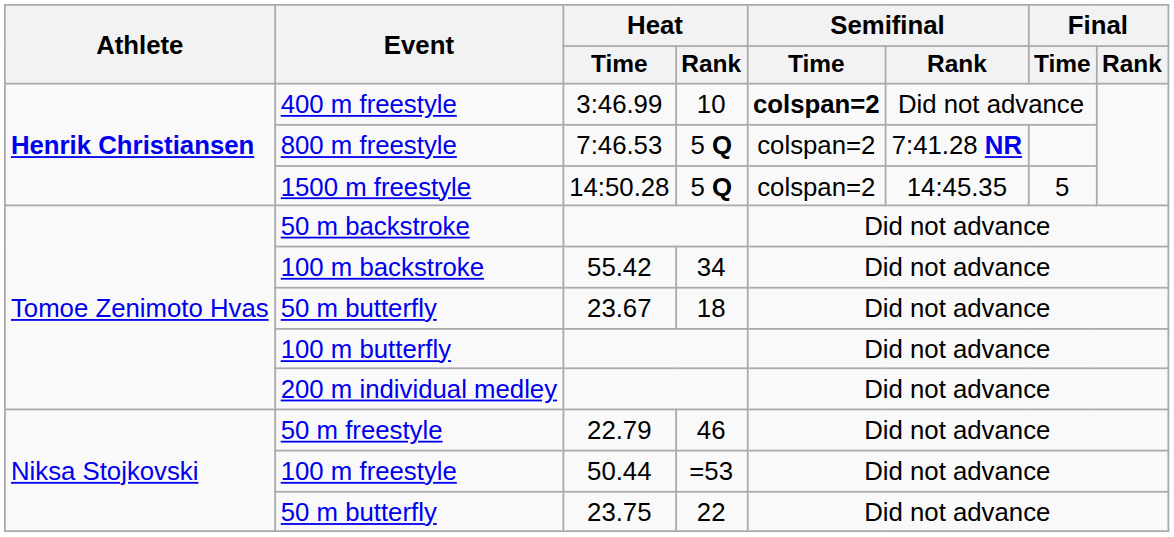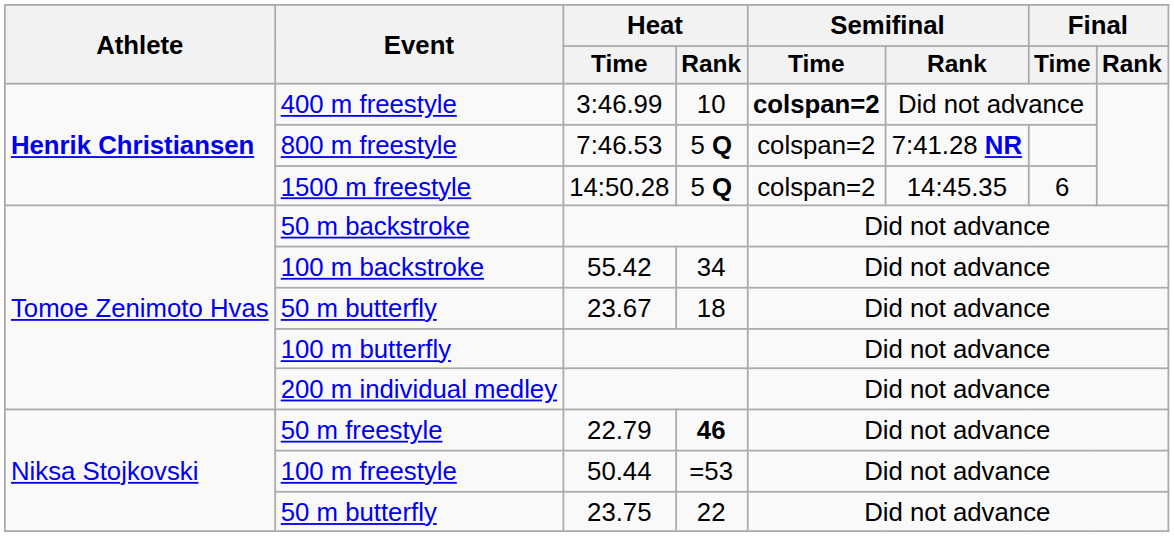(1062, 186) 5 -> (1062, 186) 6
(711, 431) normal -> (711, 431) bold
